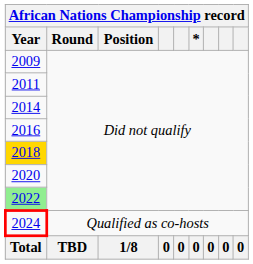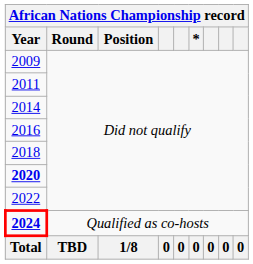(26, 152) gold background -> (26, 152) no background
(26, 175) normal -> (26, 175) bold
(26, 198) lightgreen background -> (26, 198) no background
(26, 223) normal -> (26, 223) bold
